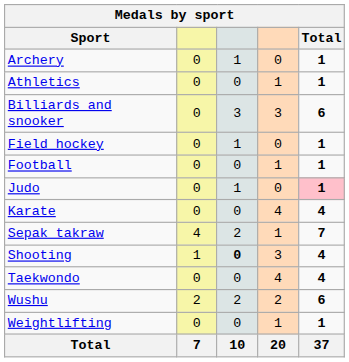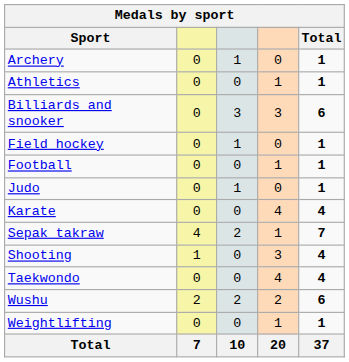(321, 188) pink background -> (321, 188) no background
(237, 256) bold -> (237, 256) normal
